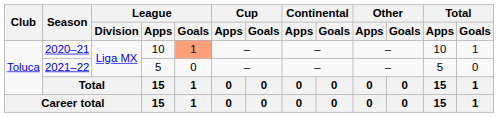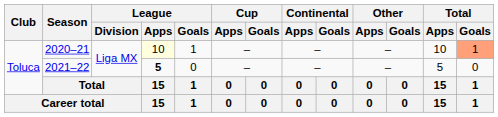(158, 49) no background -> (158, 49) lightyellow background
(193, 49) lightsalmon background -> (193, 49) no background
(475, 49) no background -> (475, 49) lightsalmon background
(158, 67) normal -> (158, 67) bold
